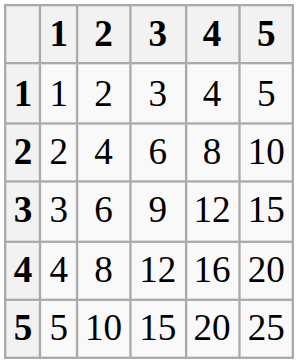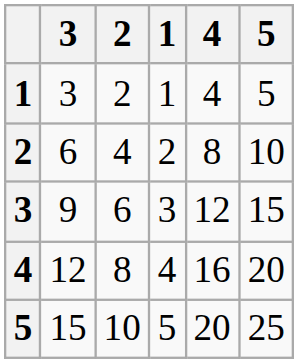columns swapped: (59, 33) <-> (158, 33)
